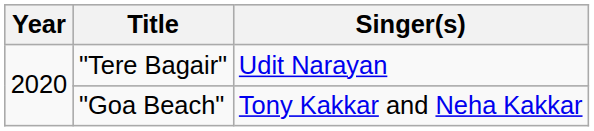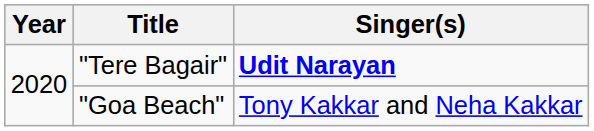(313, 65) normal -> (317, 65) bold
